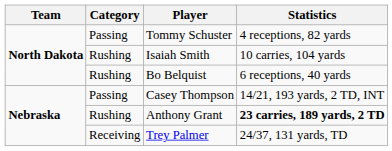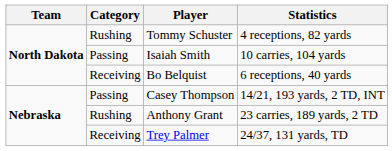(108, 35) Passing -> (110, 35) Rushing
(110, 55) Rushing -> (109, 55) Passing
(110, 75) Rushing -> (115, 75) Receiving
(312, 115) bold -> (309, 115) normal
